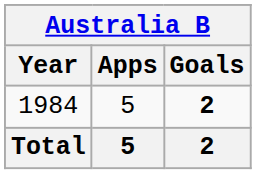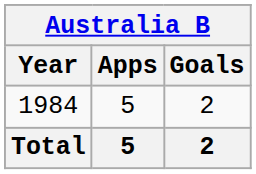(207, 107) bold -> (207, 107) normal
